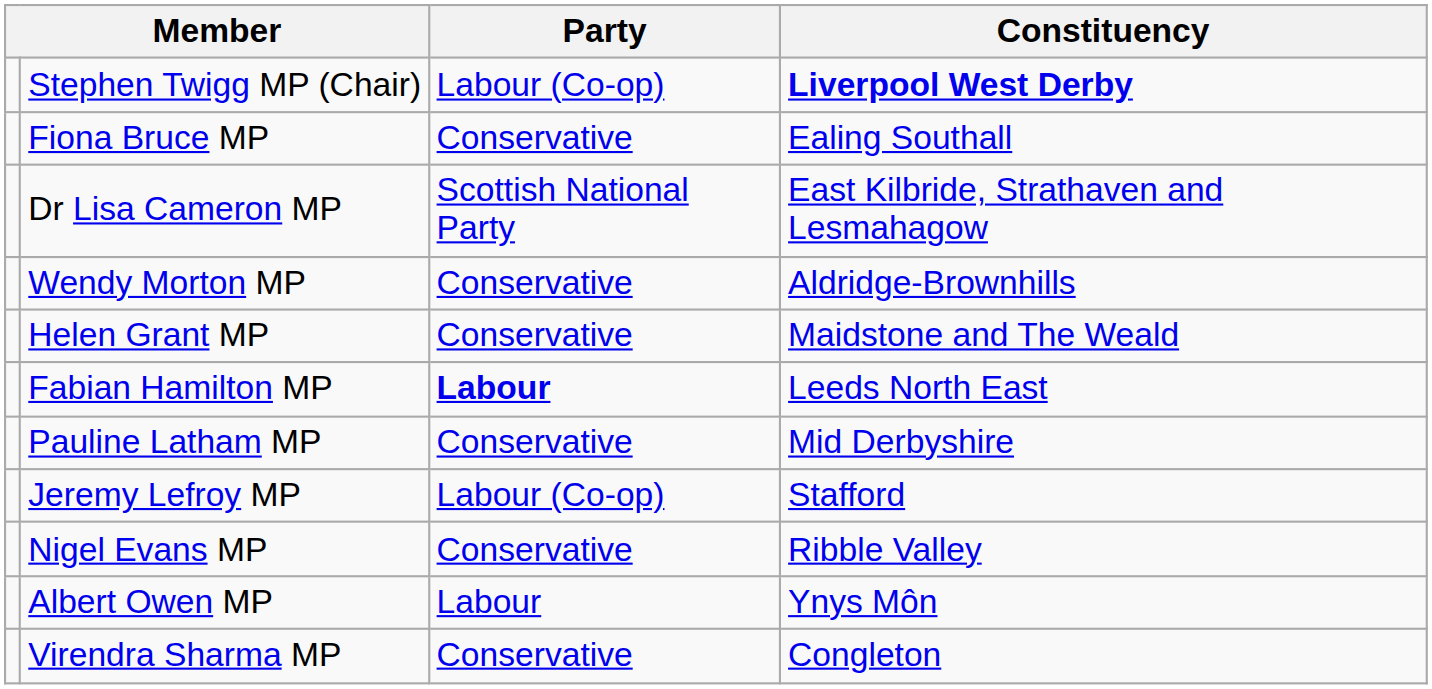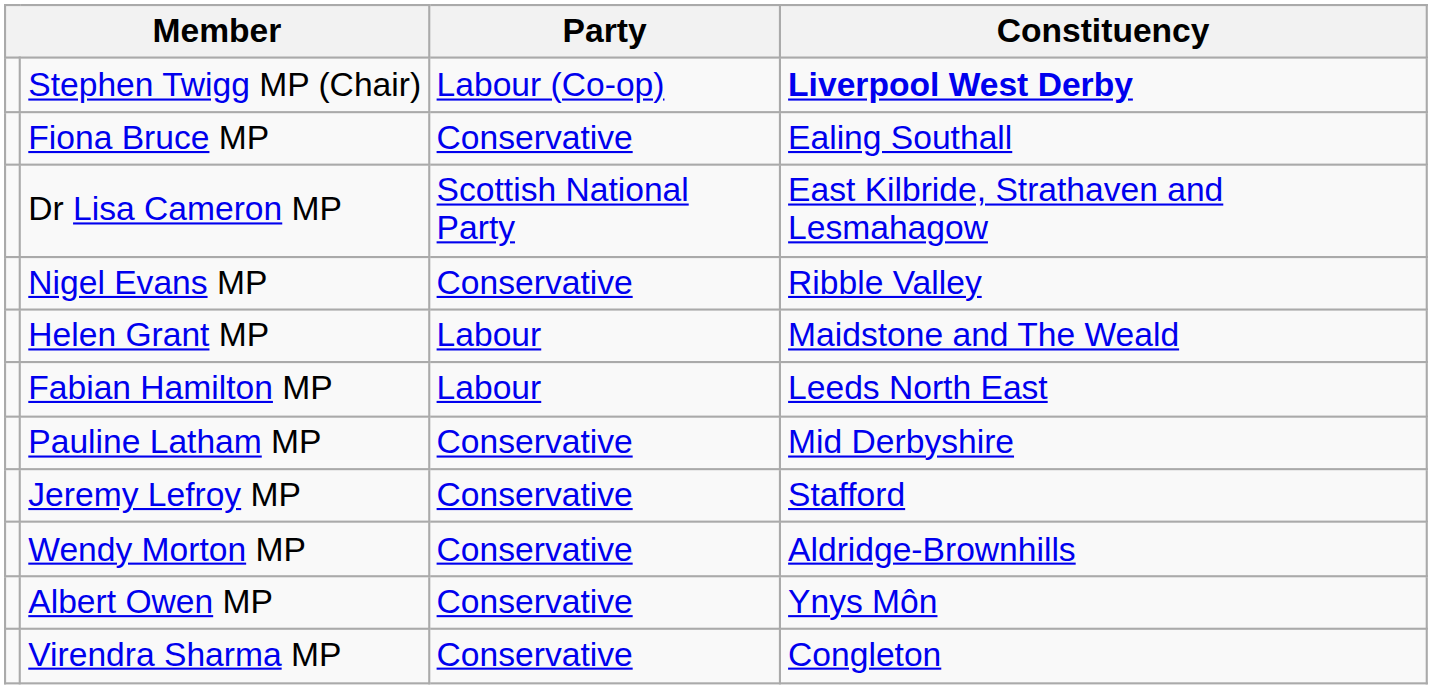rows swapped: (148, 548) <-> (167, 282)
(535, 335) Conservative -> (489, 335) Labour
(494, 388) bold -> (489, 388) normal
(551, 495) Labour (Co-op) -> (535, 495) Conservative
(489, 601) Labour -> (535, 601) Conservative
